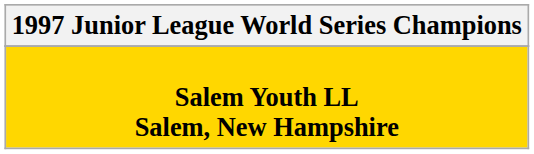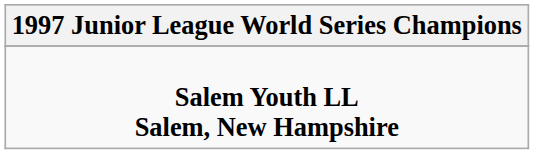(267, 111) gold background -> (267, 111) no background
